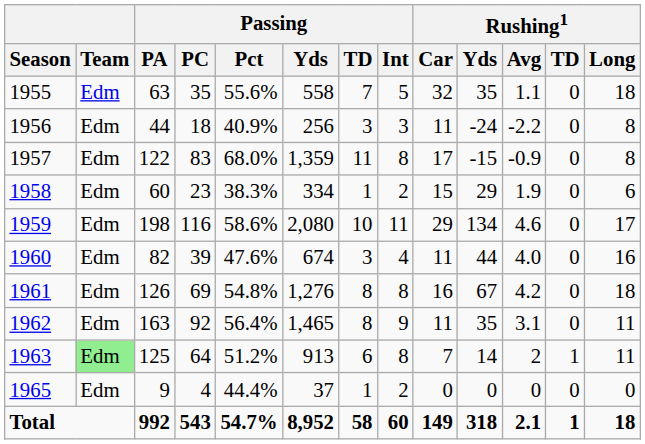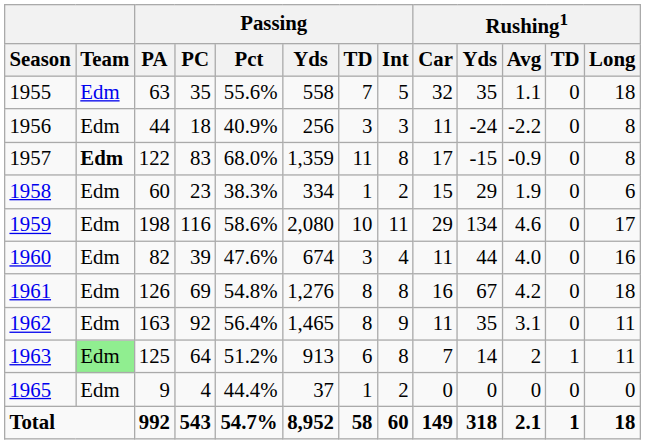(100, 158) normal -> (102, 158) bold
